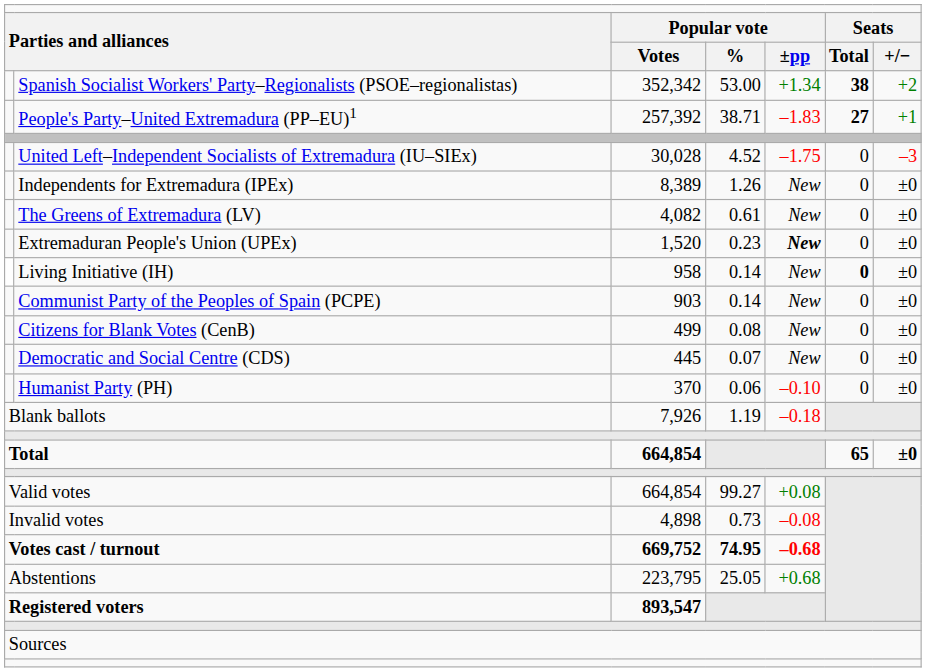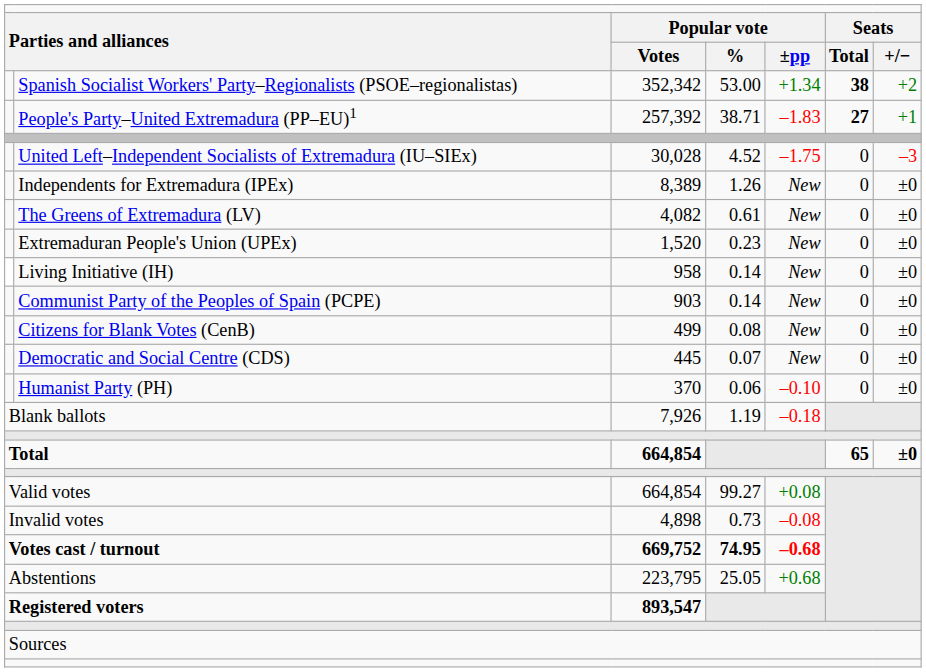(804, 243) bold -> (804, 243) normal
(864, 272) bold -> (864, 272) normal
